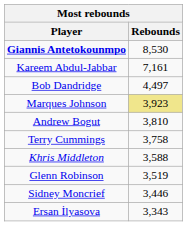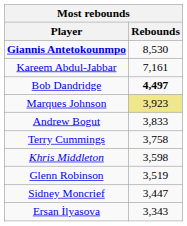(156, 85) normal -> (156, 85) bold
(156, 121) 3,810 -> (156, 121) 3,833
(156, 157) 3,588 -> (156, 157) 3,598
(156, 193) 3,446 -> (156, 193) 3,447
